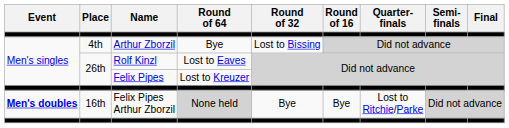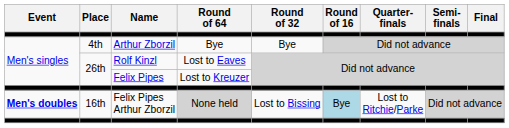(287, 45) Lost to Bissing -> (287, 45) Bye
(287, 104) Bye -> (287, 104) Lost to Bissing
(341, 104) no background -> (341, 104) lightblue background
